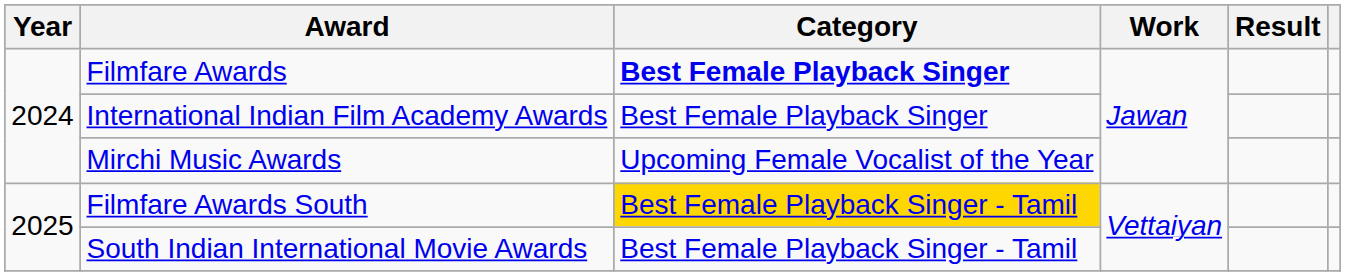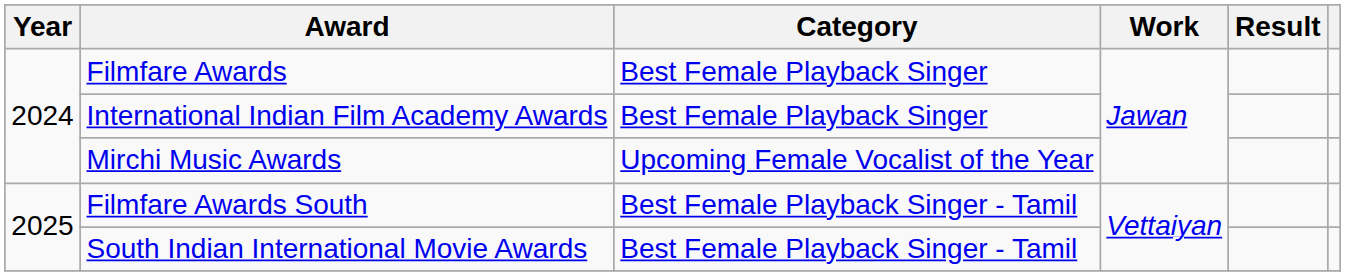(815, 71) bold -> (804, 71) normal
(849, 204) gold background -> (849, 204) no background
